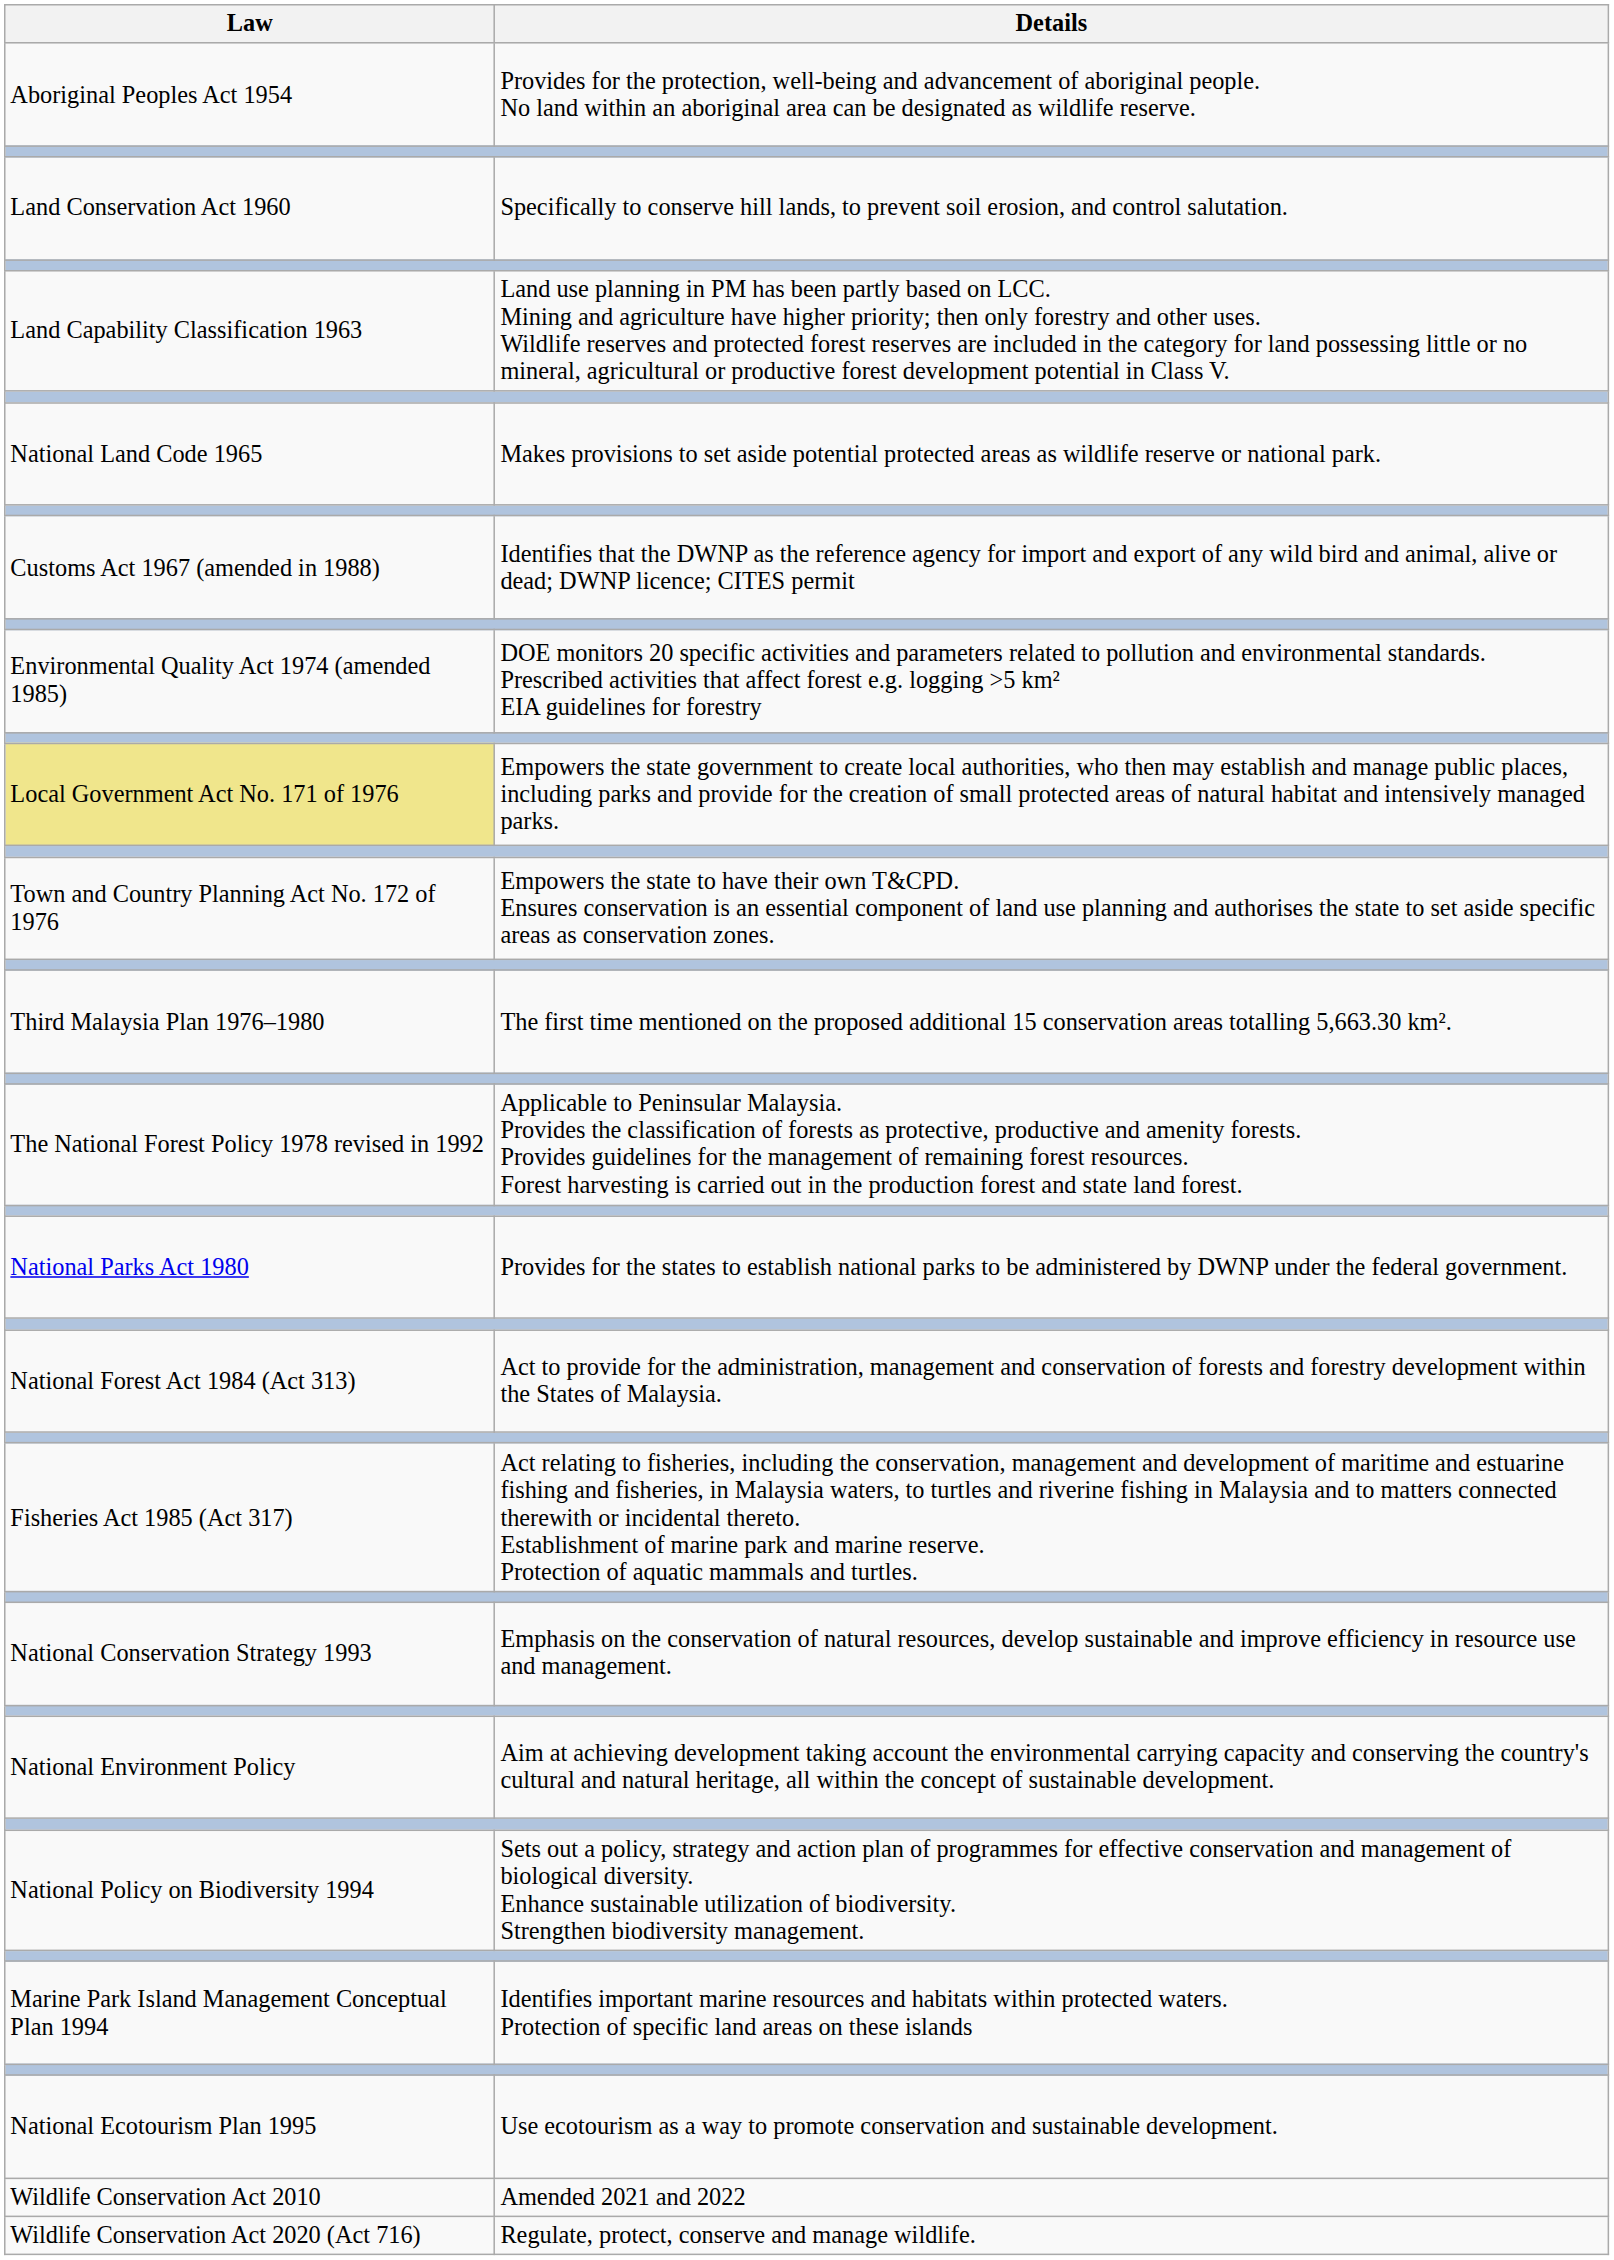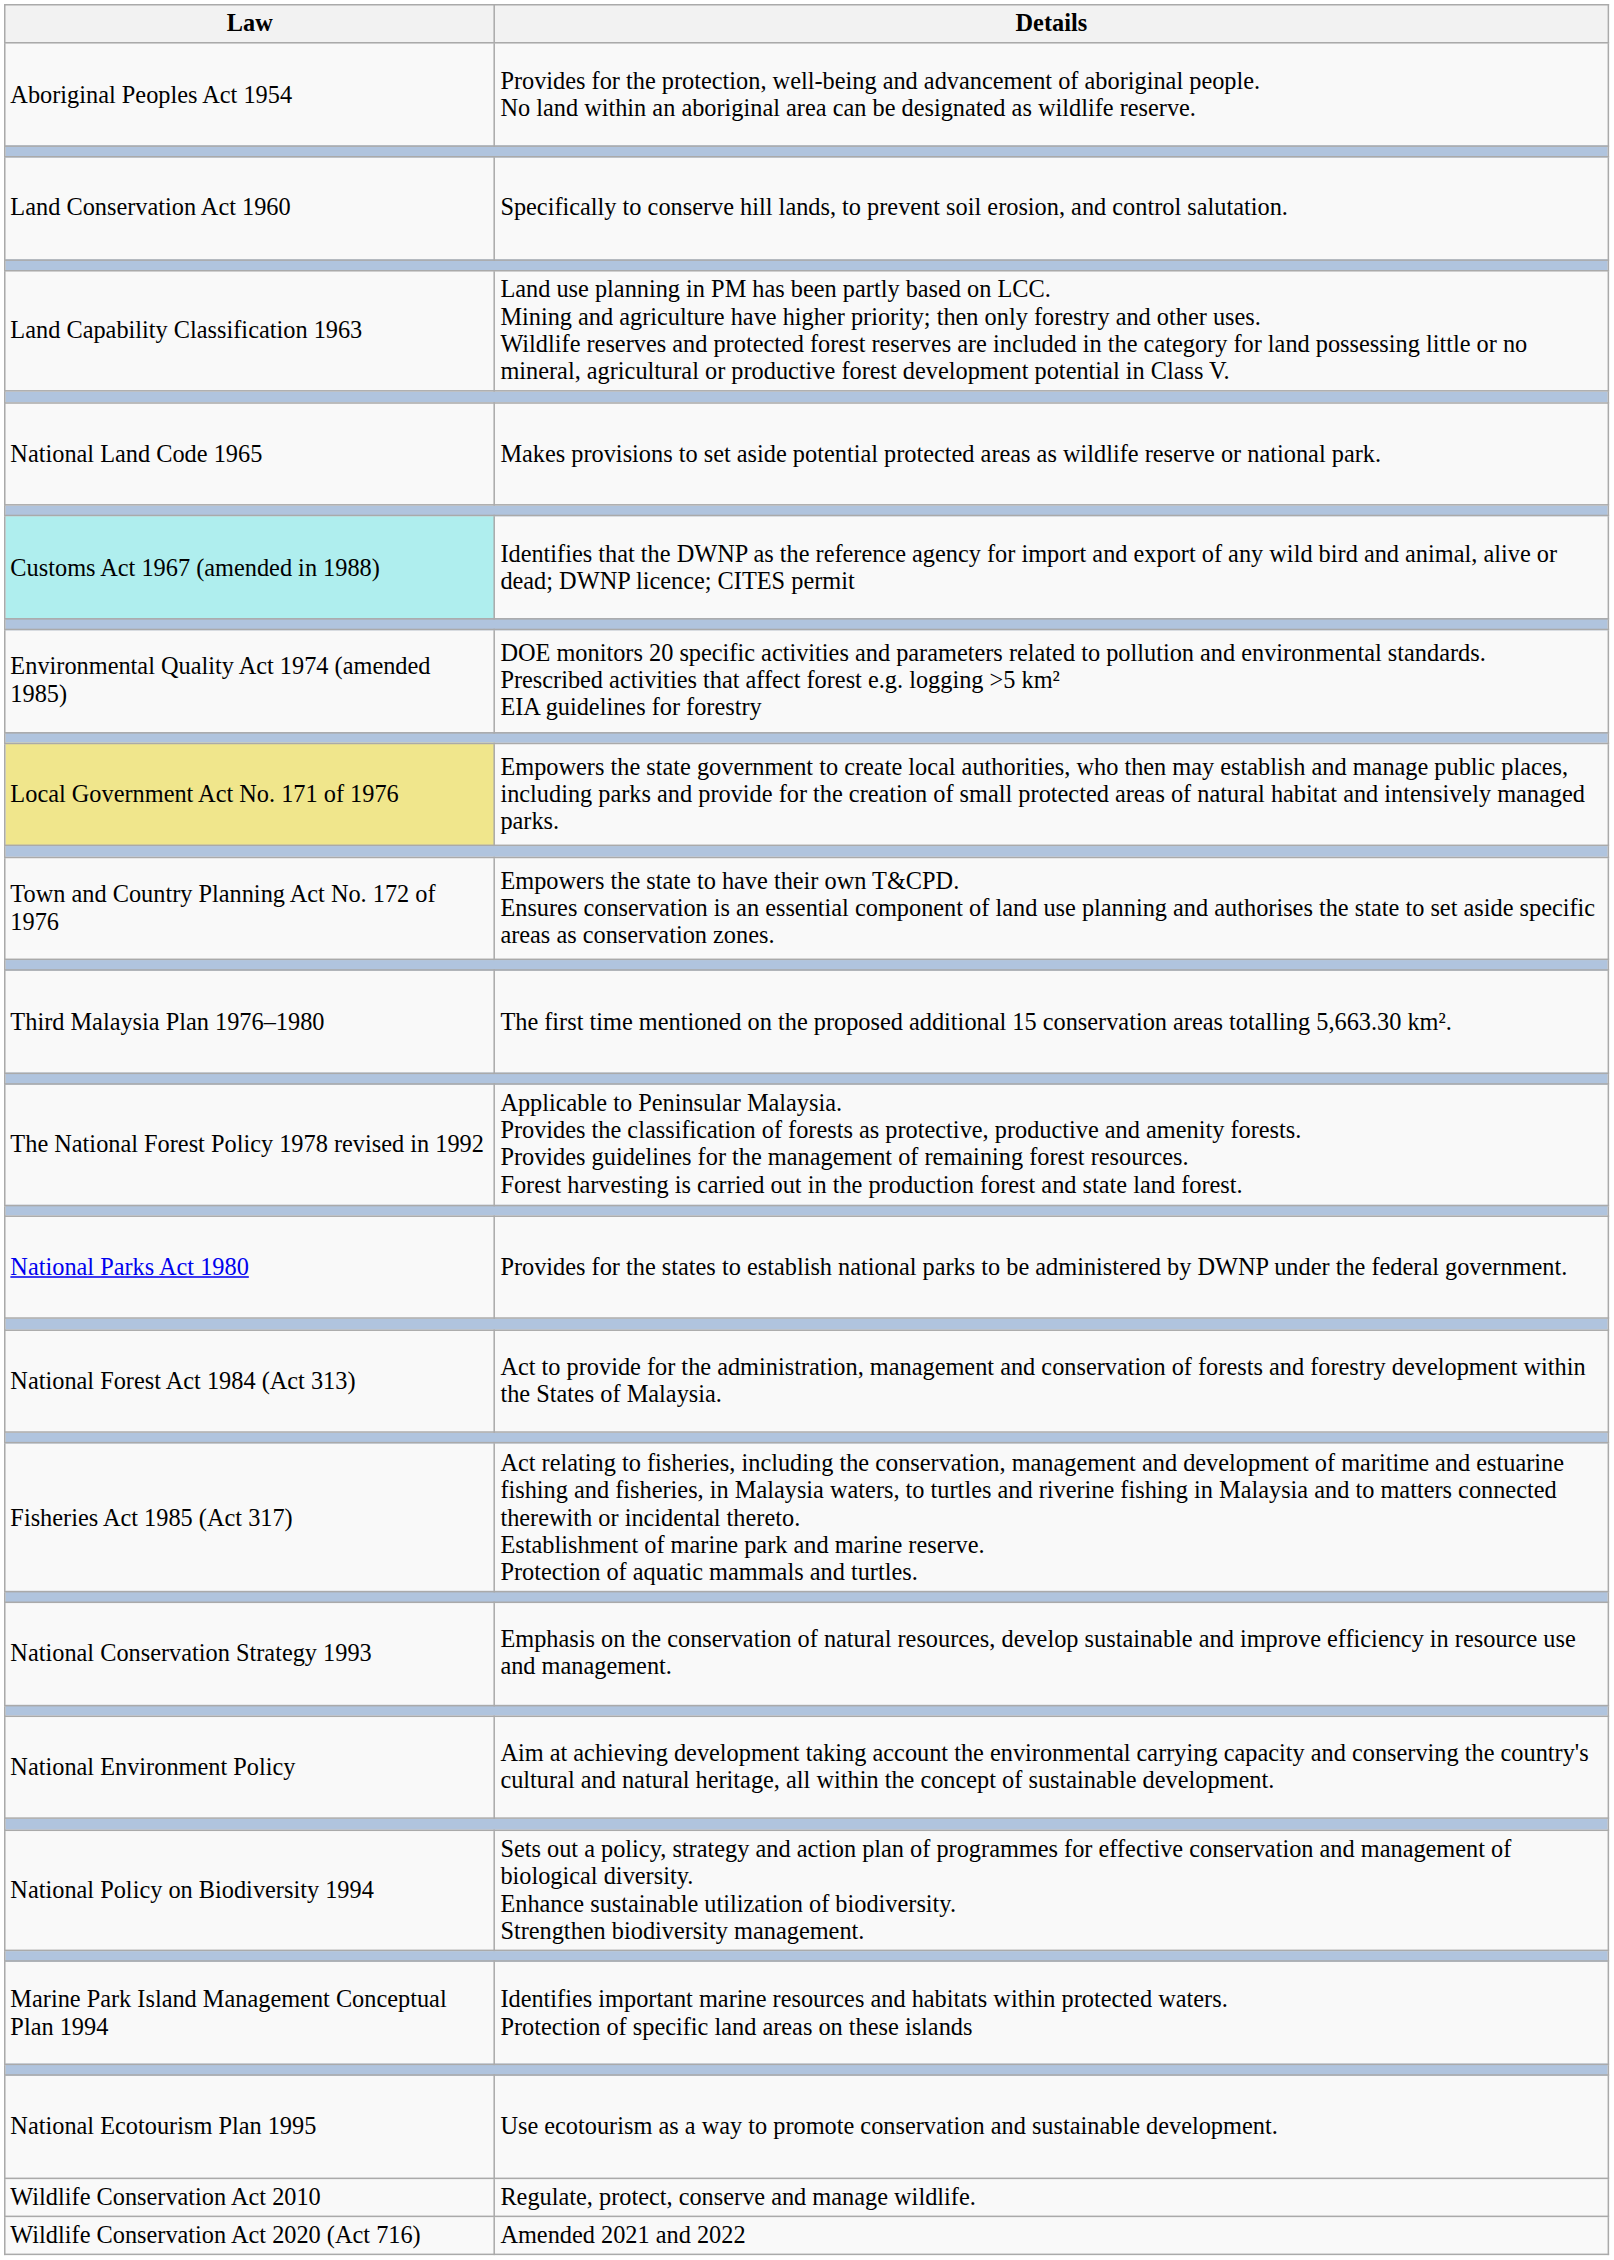(195, 566) no background -> (195, 566) paleturquoise background
(623, 2196) Amended 2021 and 2022 -> (738, 2196) Regulate, protect, conserve and manage wildlife.
(738, 2235) Regulate, protect, conserve and manage wildlife. -> (623, 2235) Amended 2021 and 2022
